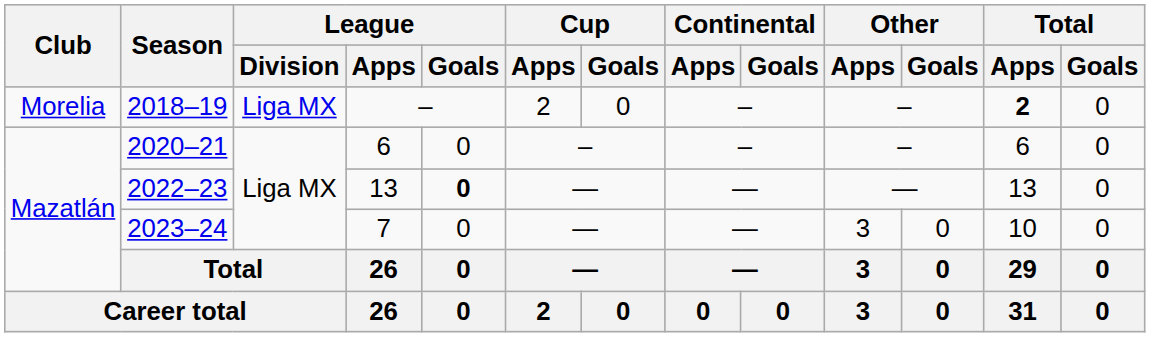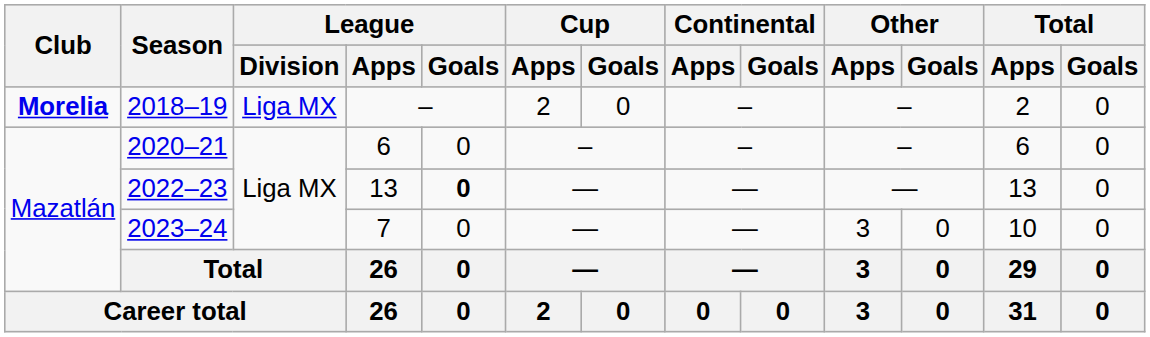(63, 106) normal -> (63, 106) bold
(1023, 106) bold -> (1023, 106) normal
